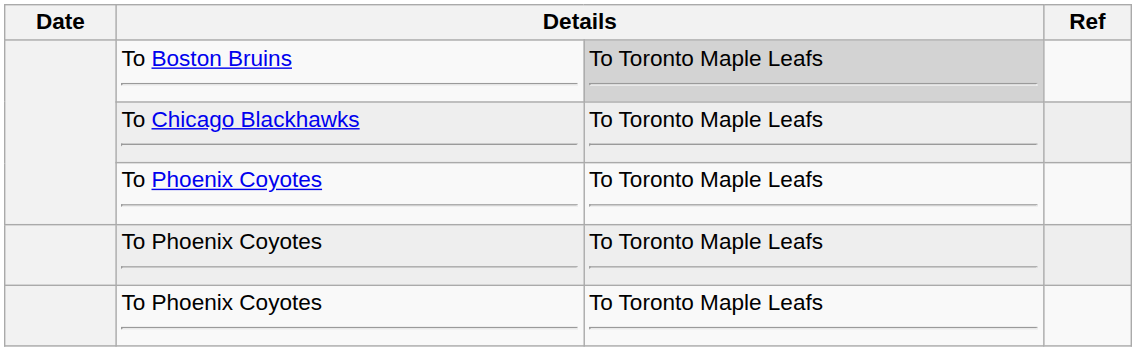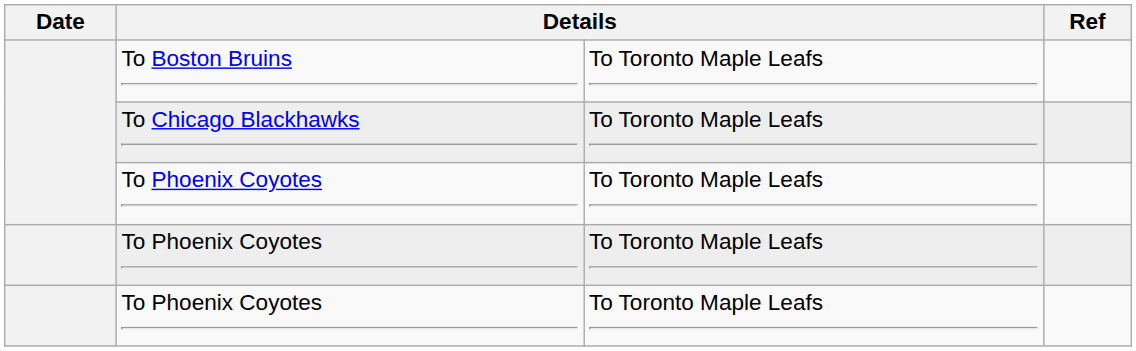(814, 65) lightgrey background -> (814, 65) no background
